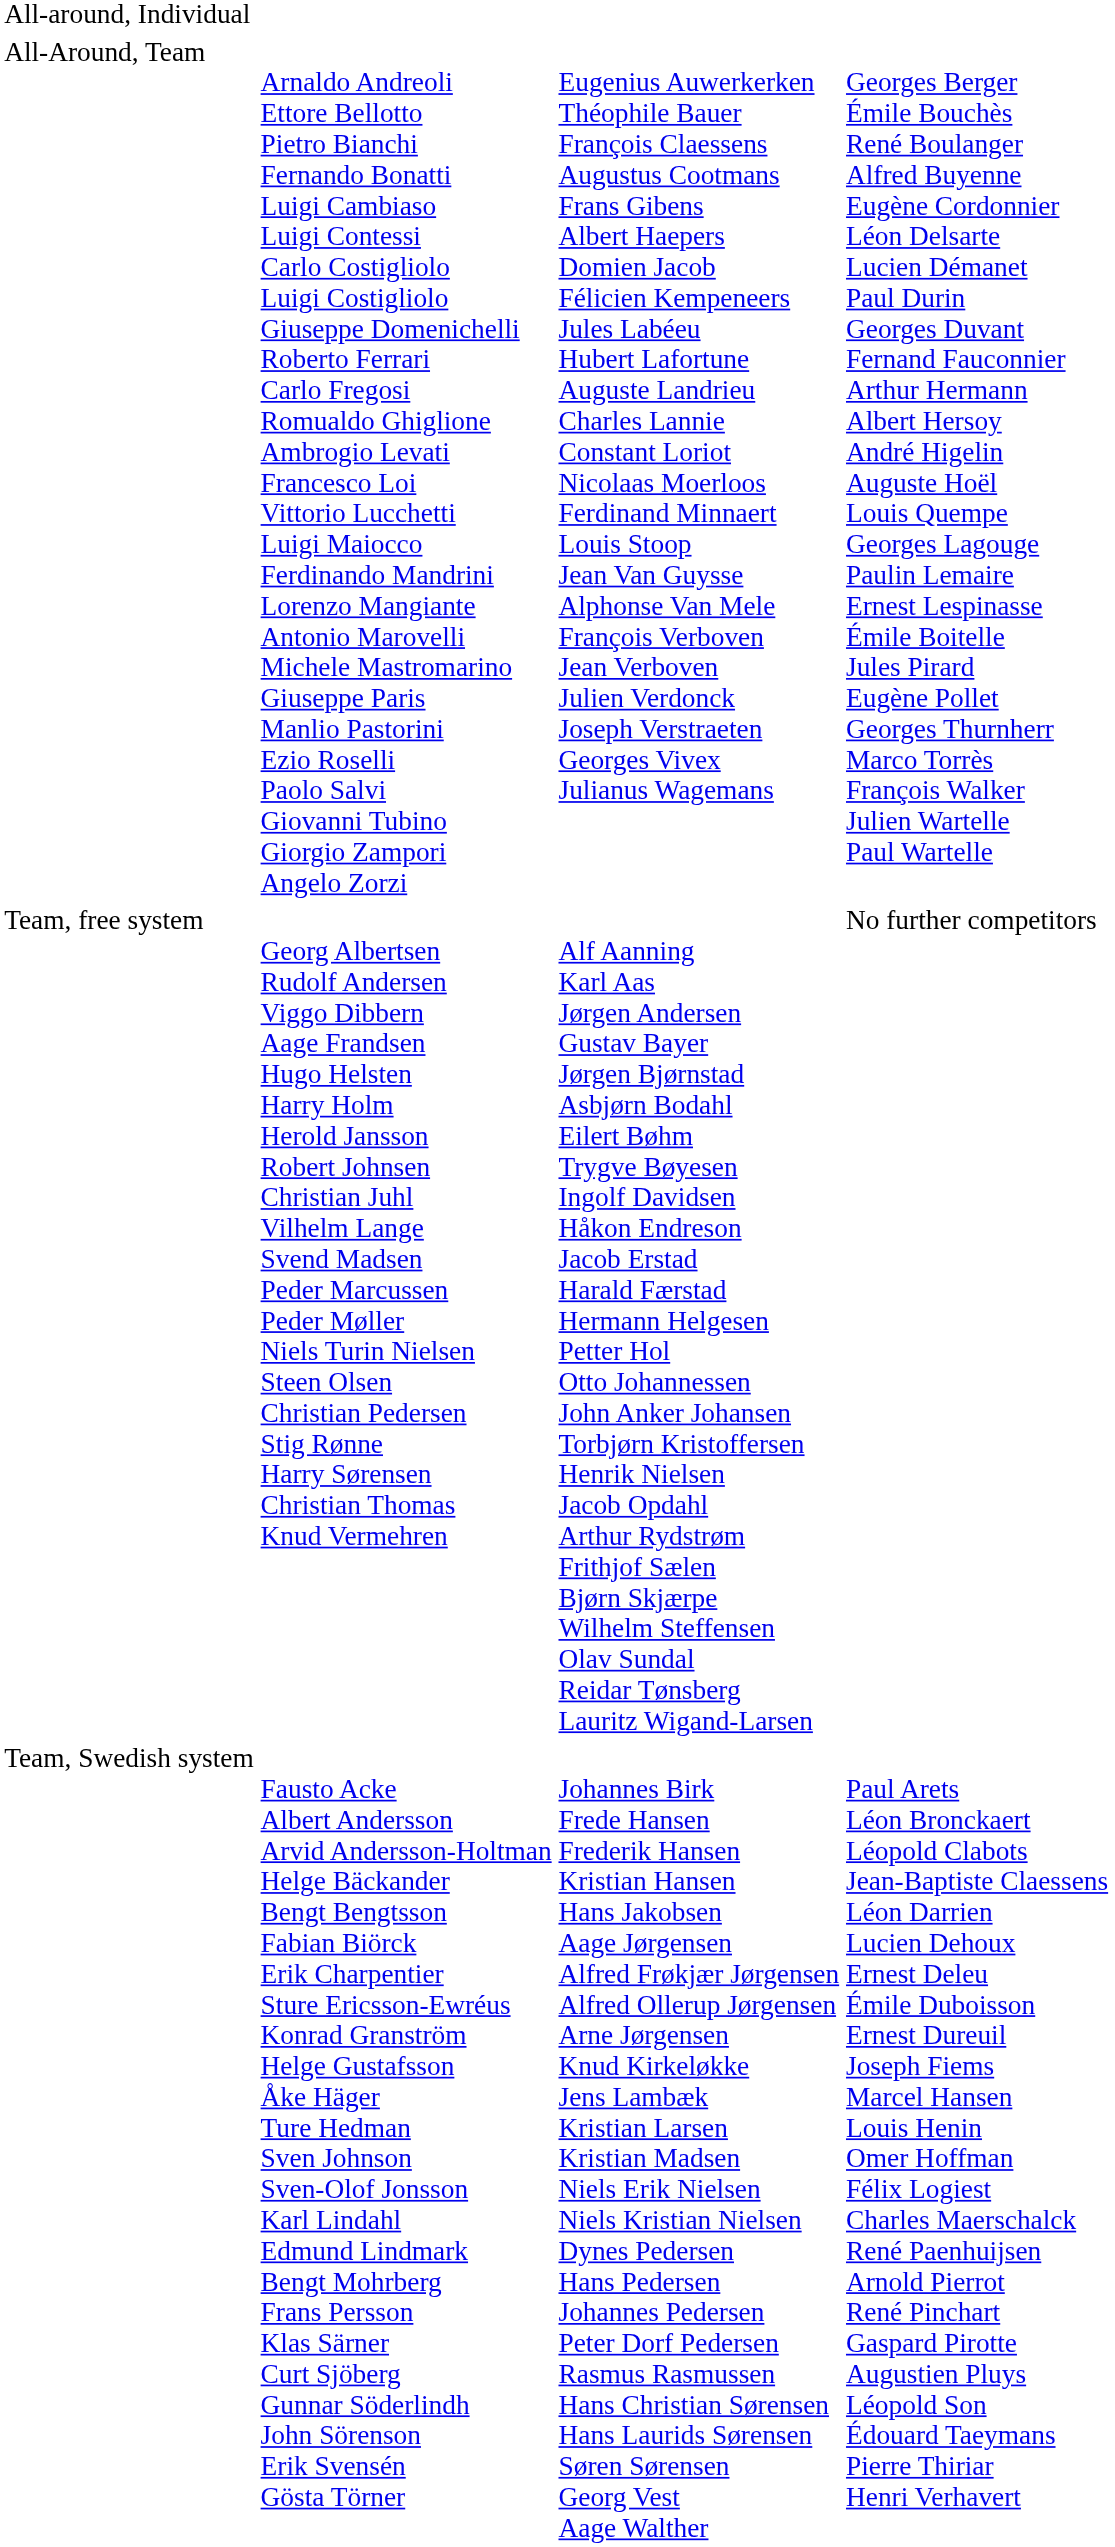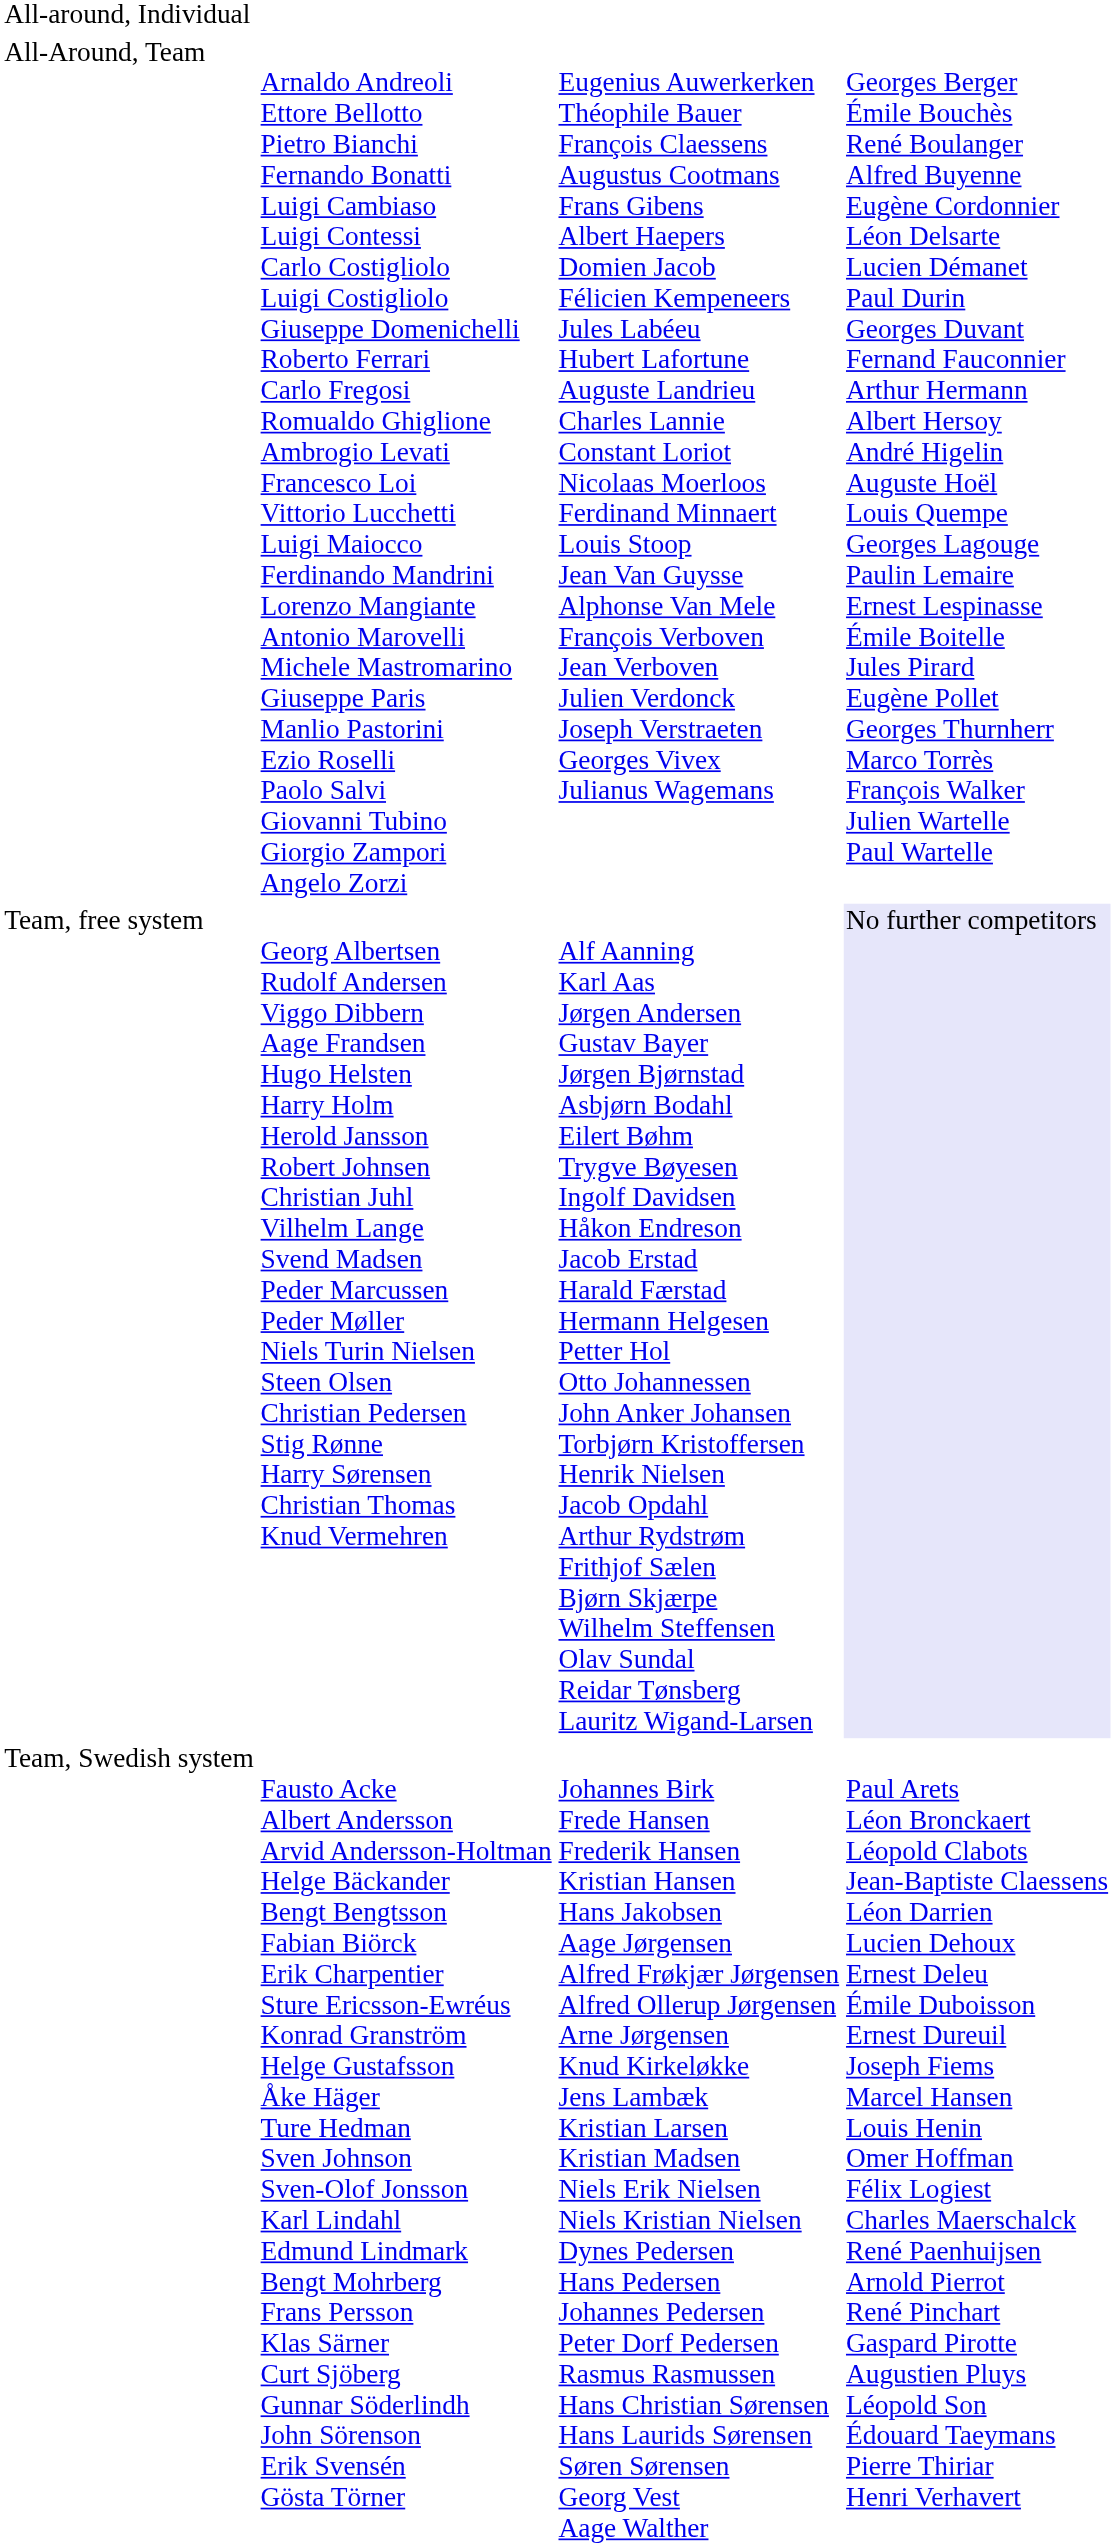(971, 920) no background -> (971, 920) lavender background
